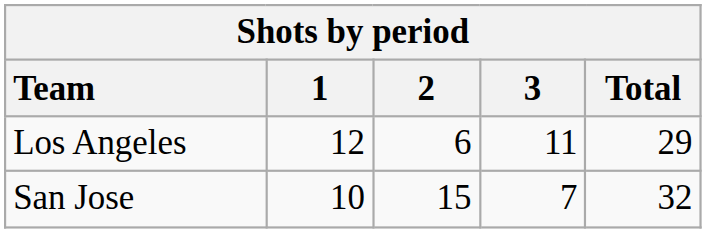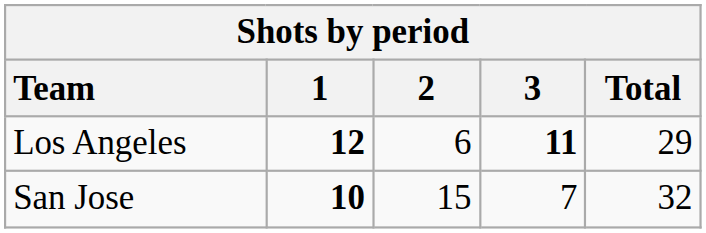(347, 142) normal -> (348, 142) bold
(561, 142) normal -> (561, 142) bold
(347, 198) normal -> (348, 198) bold
